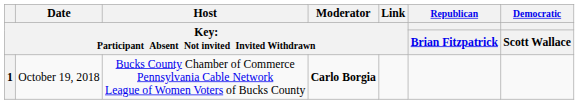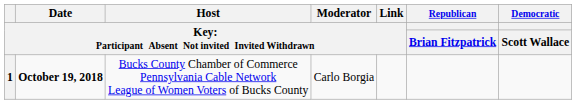(59, 77) normal -> (61, 77) bold
(343, 77) bold -> (344, 77) normal
